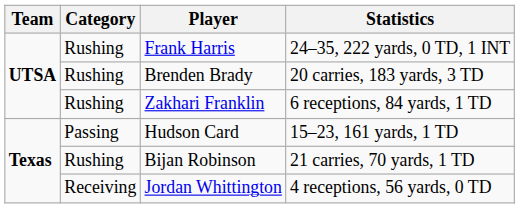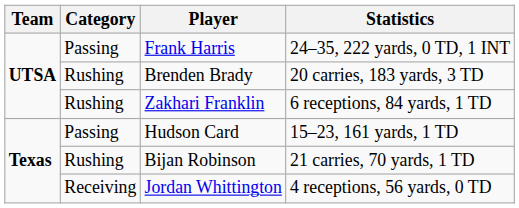(94, 47) Rushing -> (92, 47) Passing
